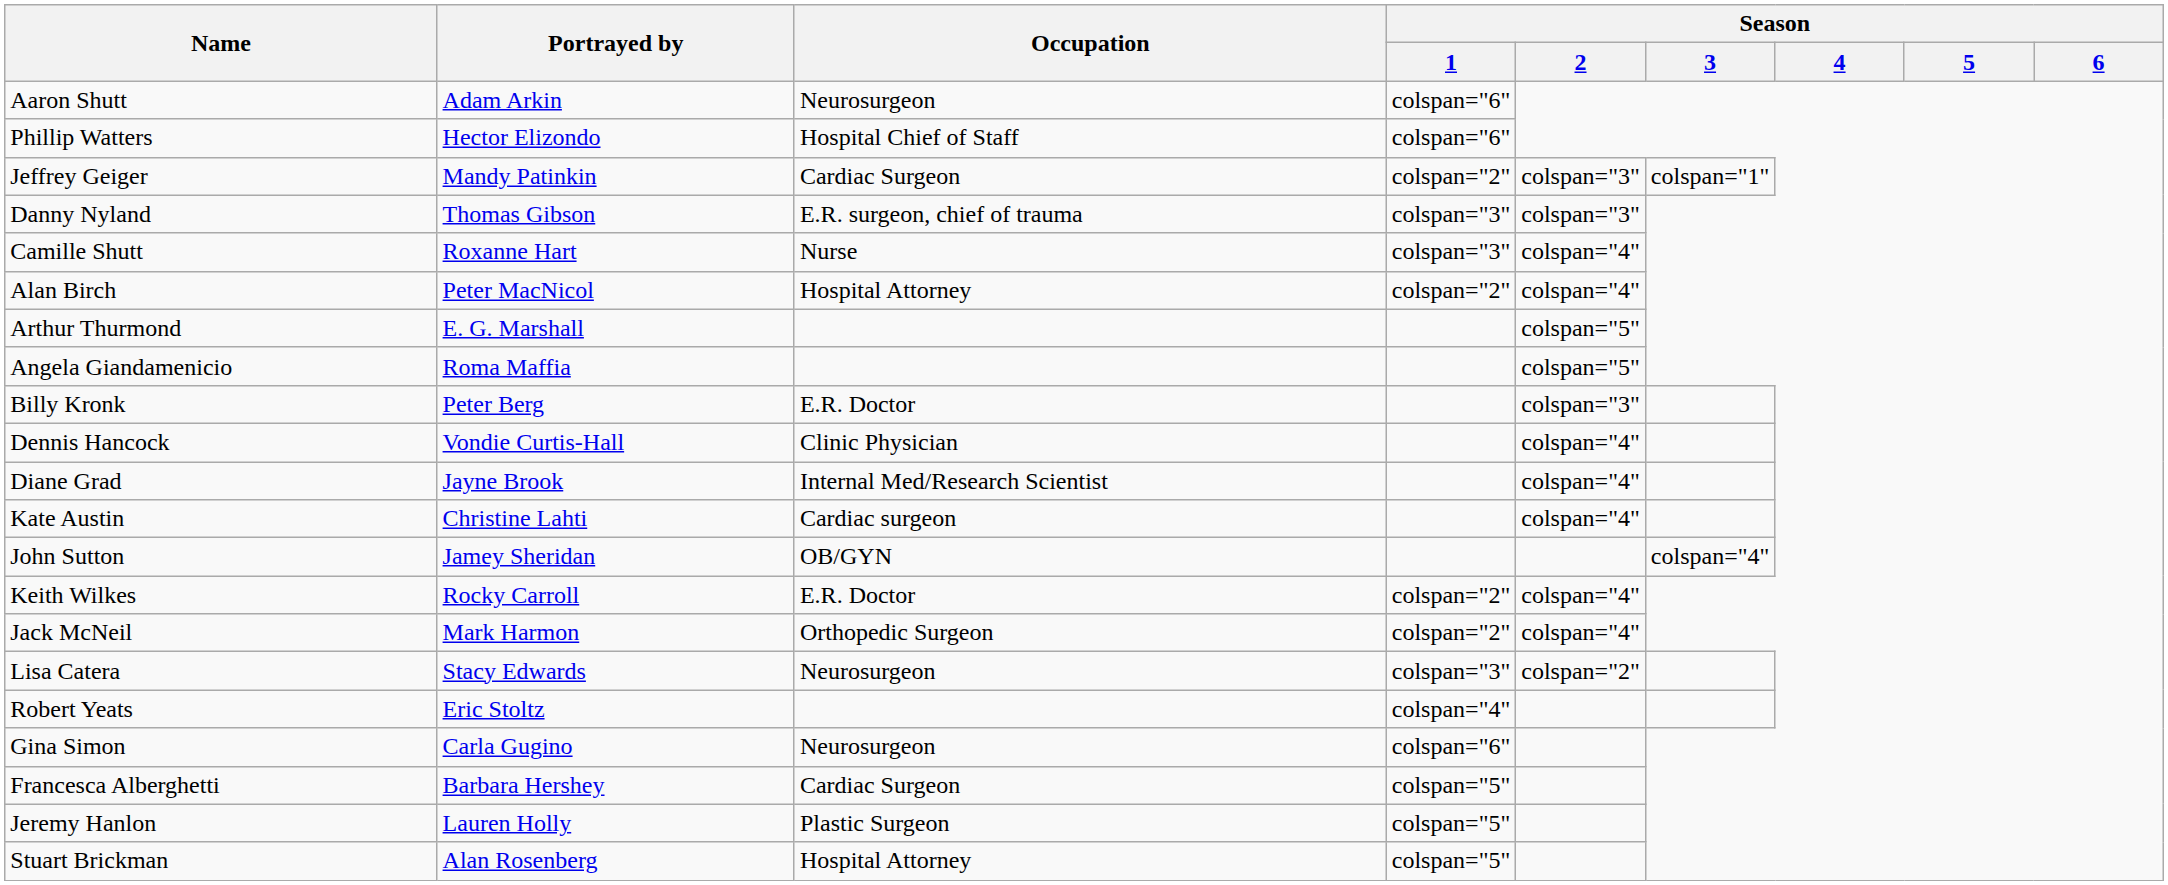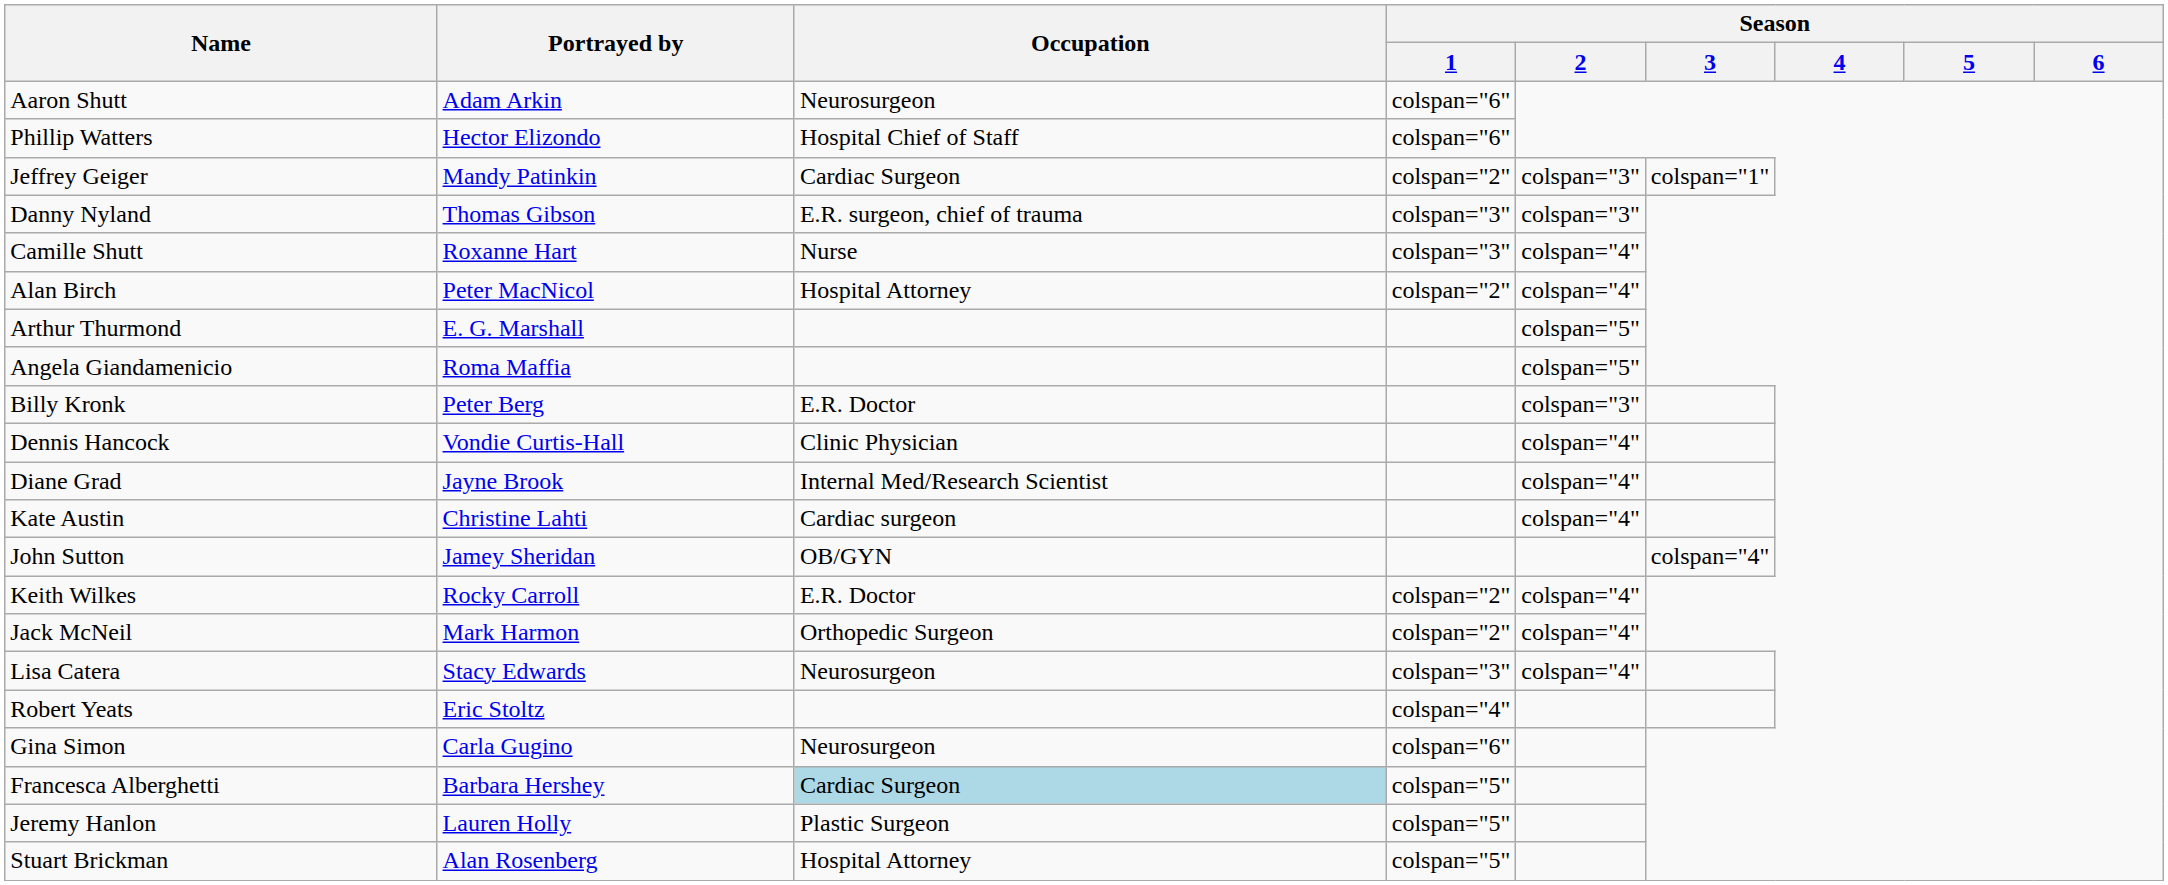(1581, 670) colspan="2" -> (1581, 670) colspan="4"
(880, 784) no background -> (880, 784) lightblue background
